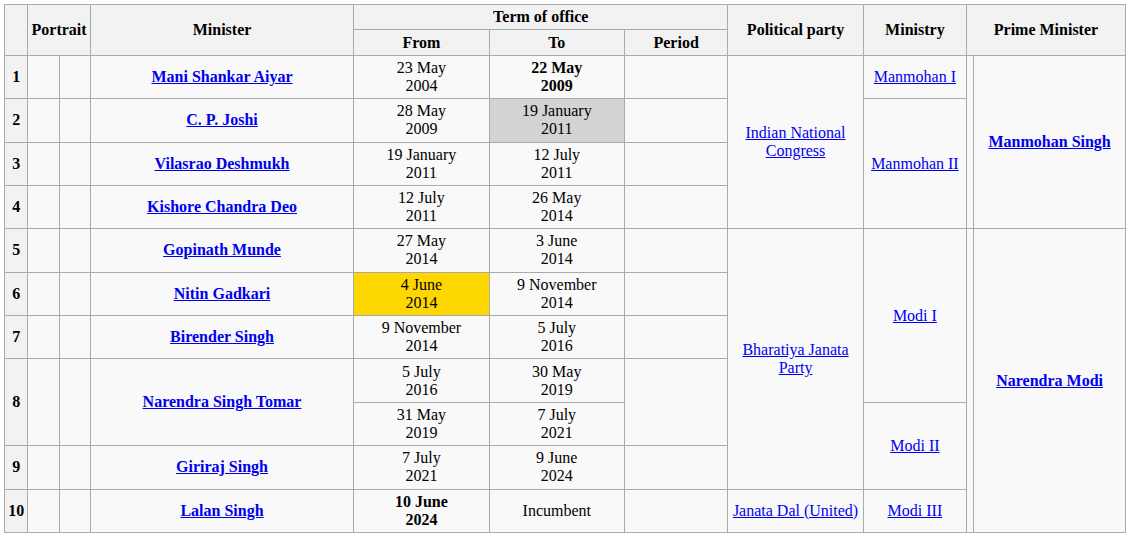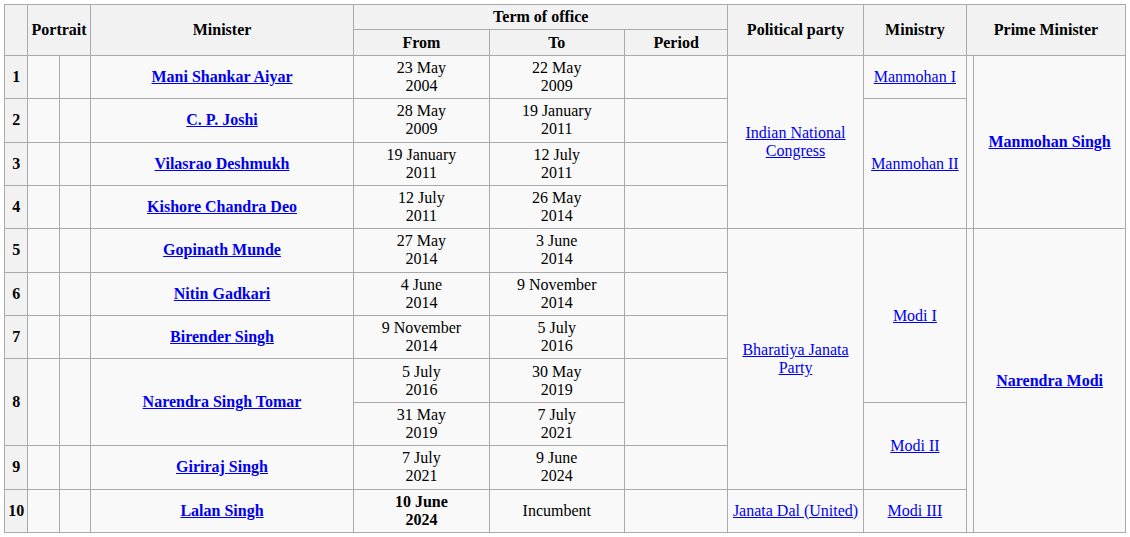(557, 76) bold -> (557, 76) normal
(557, 120) lightgrey background -> (557, 120) no background
(421, 293) gold background -> (421, 293) no background
